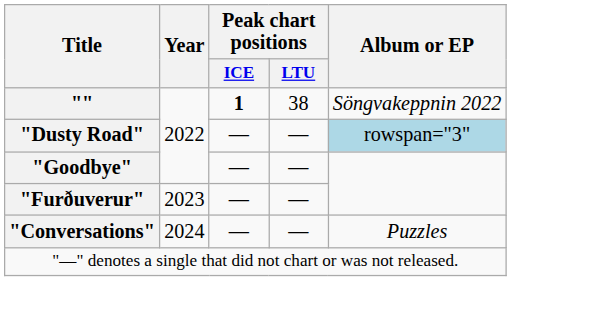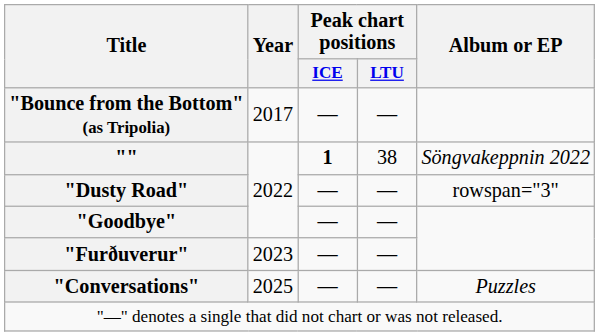+ row: (126, 114)
(417, 135) lightblue background -> (506, 190) no background
(184, 231) 2024 -> (273, 285) 2025
